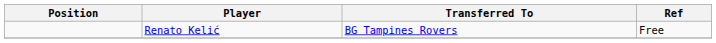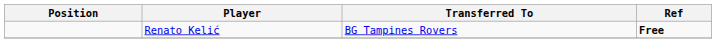(651, 30) normal -> (651, 30) bold
